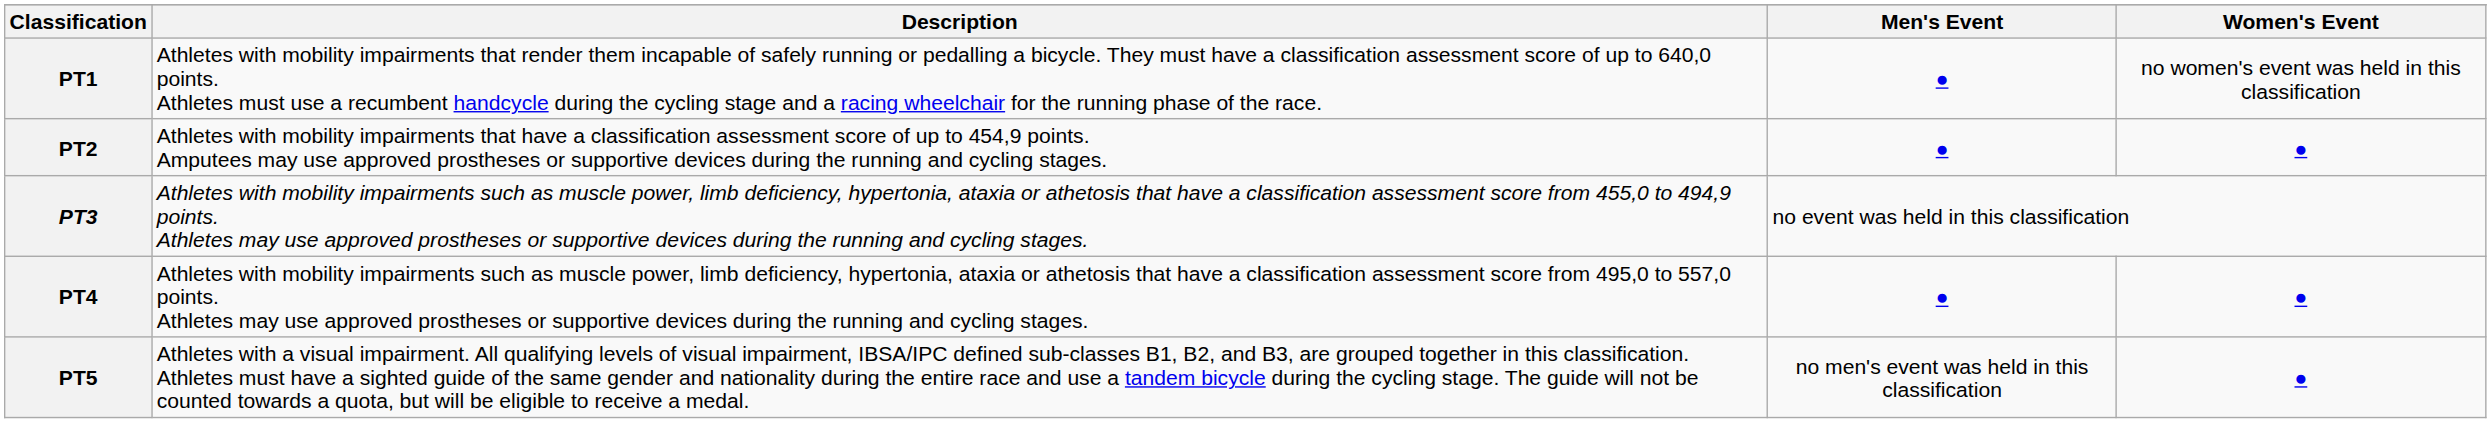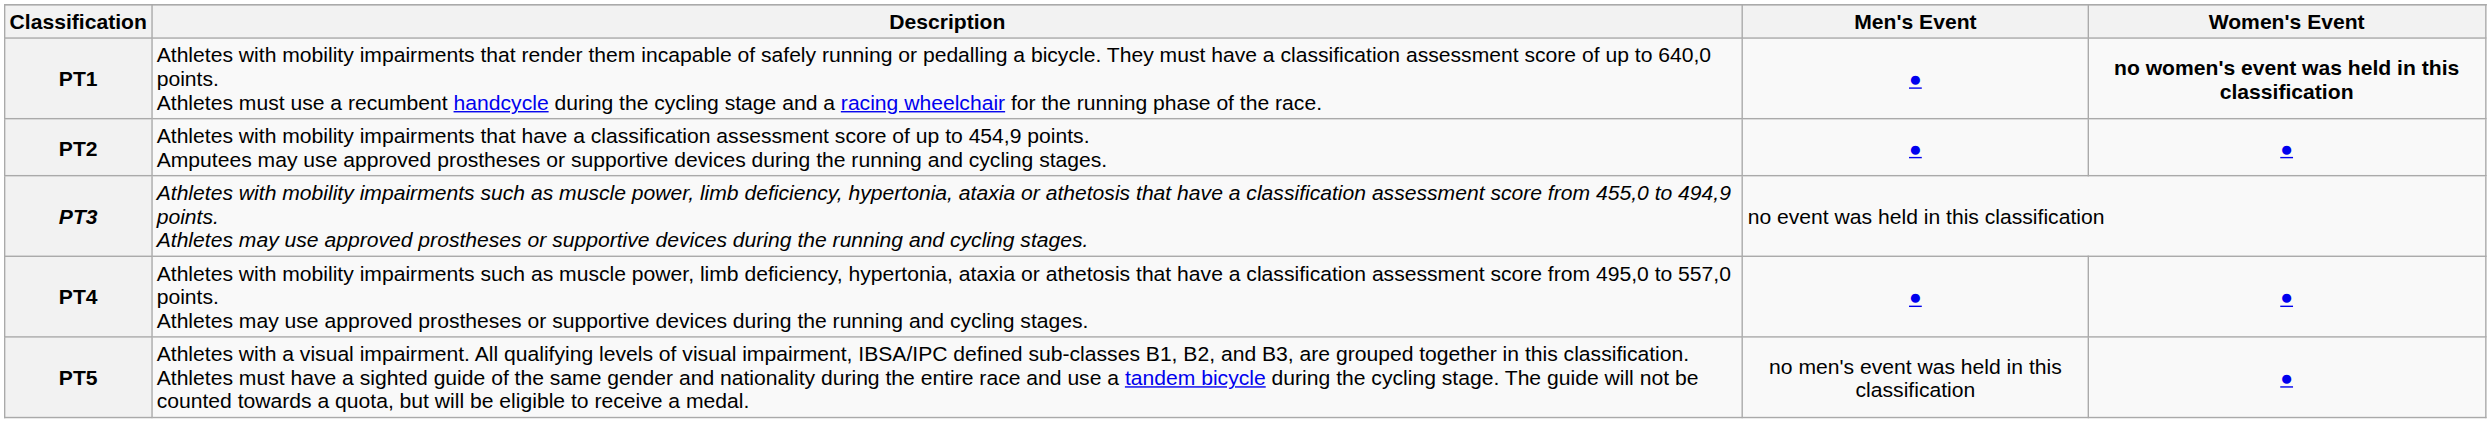(2301, 79) normal -> (2287, 79) bold
